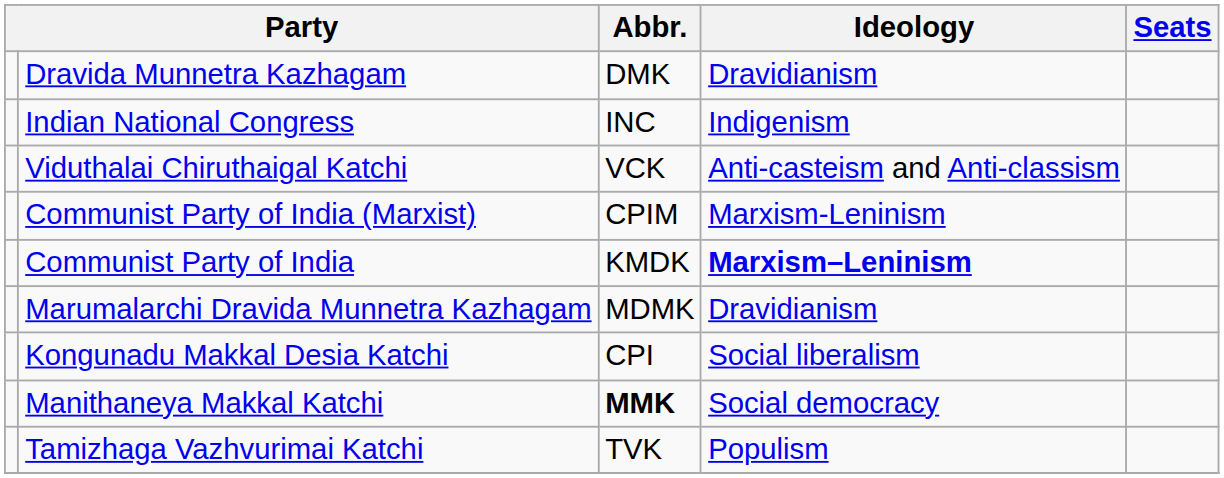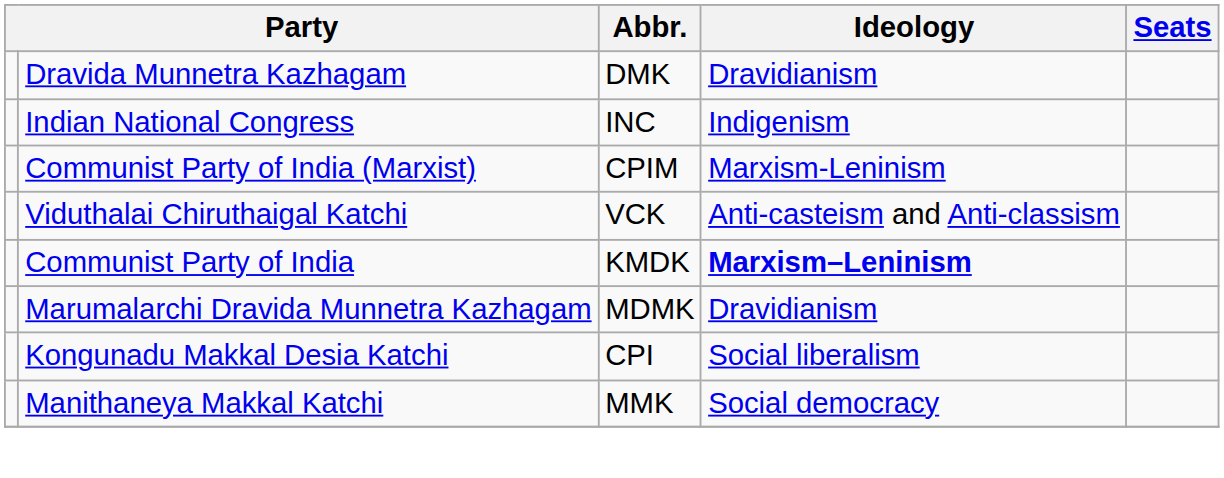rows swapped: (216, 168) <-> (251, 215)
(640, 402) bold -> (639, 402) normal
- row: (224, 449)
